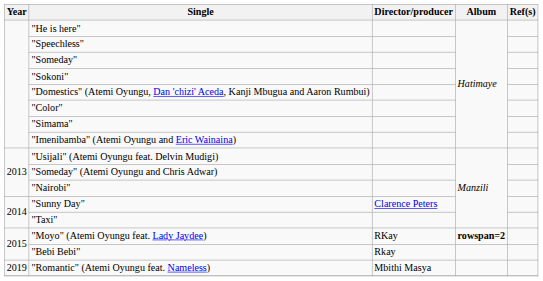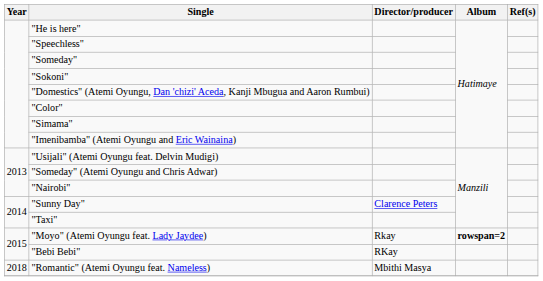(386, 236) RKay -> (385, 236) Rkay
(385, 252) Rkay -> (386, 252) RKay
(17, 268) 2019 -> (17, 268) 2018
